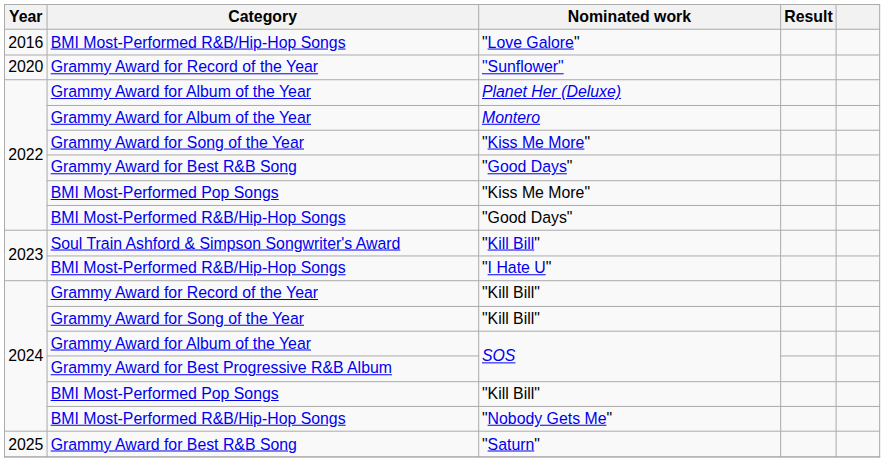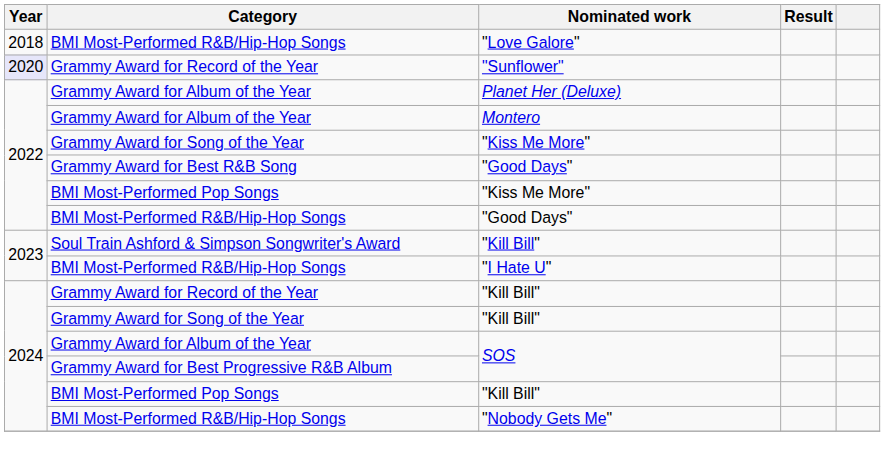(26, 42) 2016 -> (26, 42) 2018
(26, 67) no background -> (26, 67) lavender background
- row: (174, 444)
